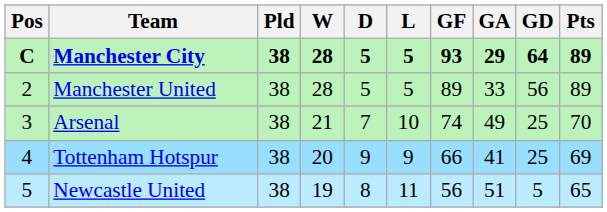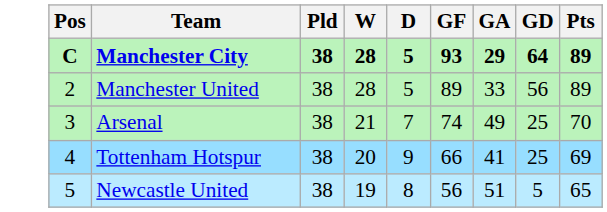- column: (408, 21)
